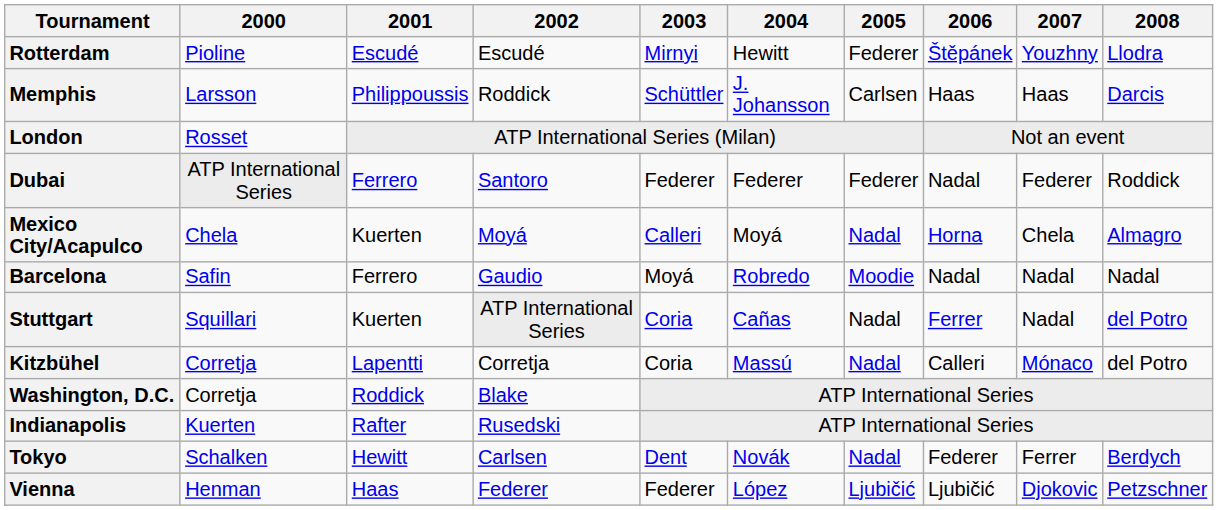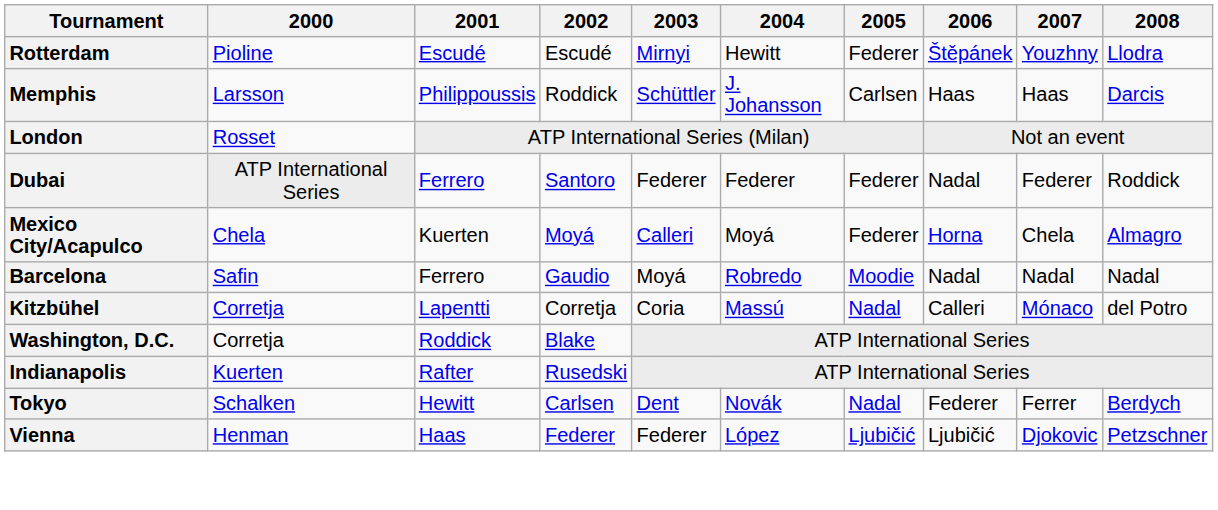(875, 235) Nadal -> (884, 235) Federer
- row: (51, 320)
